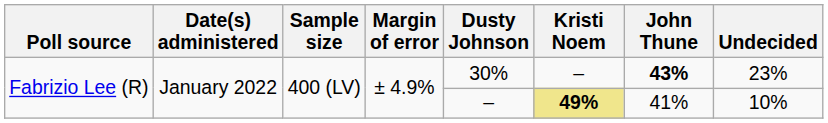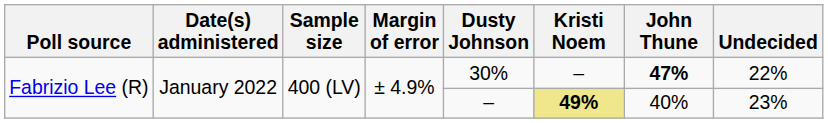(669, 73) 43% -> (669, 73) 47%
(768, 73) 23% -> (768, 73) 22%
(669, 103) 41% -> (669, 103) 40%
(768, 103) 10% -> (768, 103) 23%
